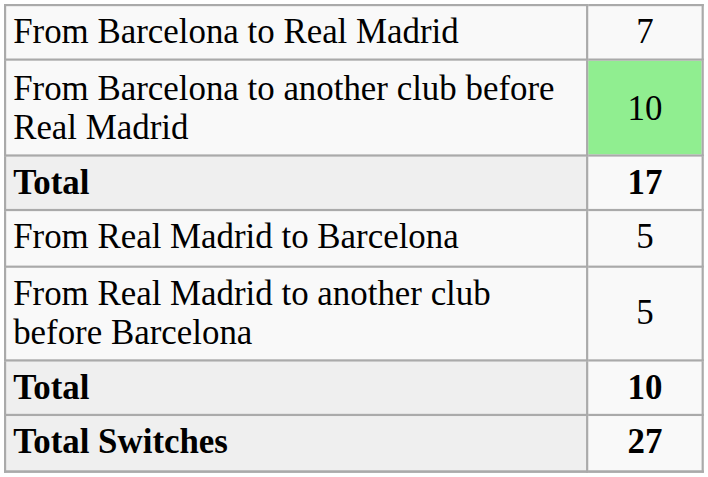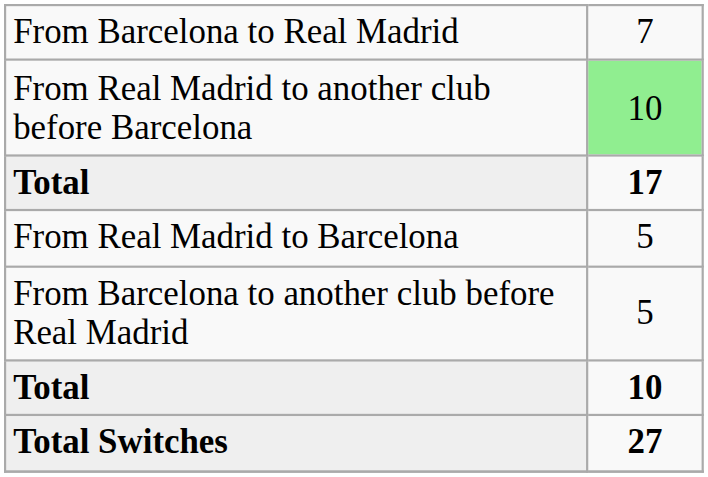(284, 107) From Barcelona to another club before Real Madrid -> (252, 107) From Real Madrid to another club before Barcelona
(252, 312) From Real Madrid to another club before Barcelona -> (284, 312) From Barcelona to another club before Real Madrid
